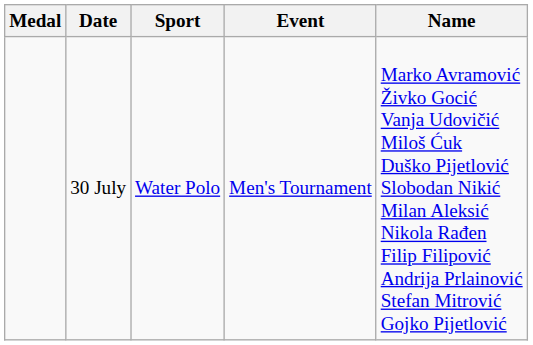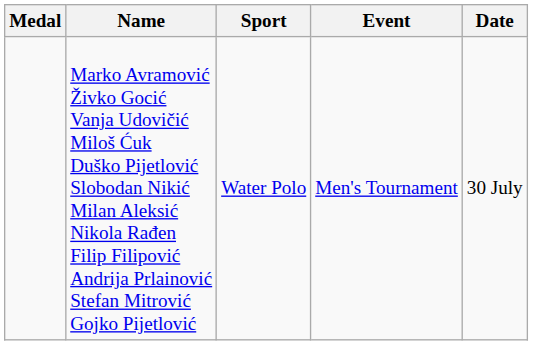columns swapped: (452, 20) <-> (98, 20)
